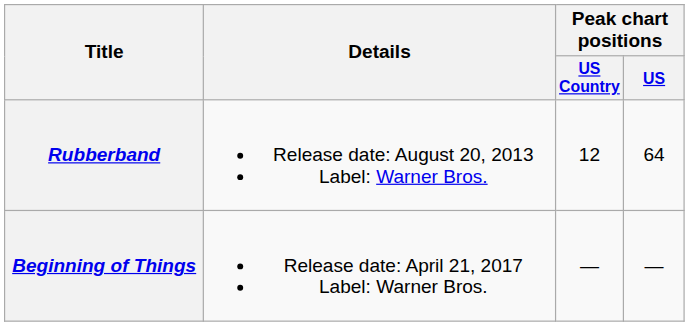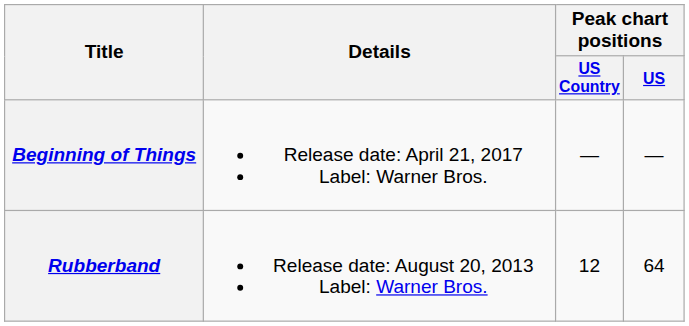rows swapped: (104, 154) <-> (104, 266)
